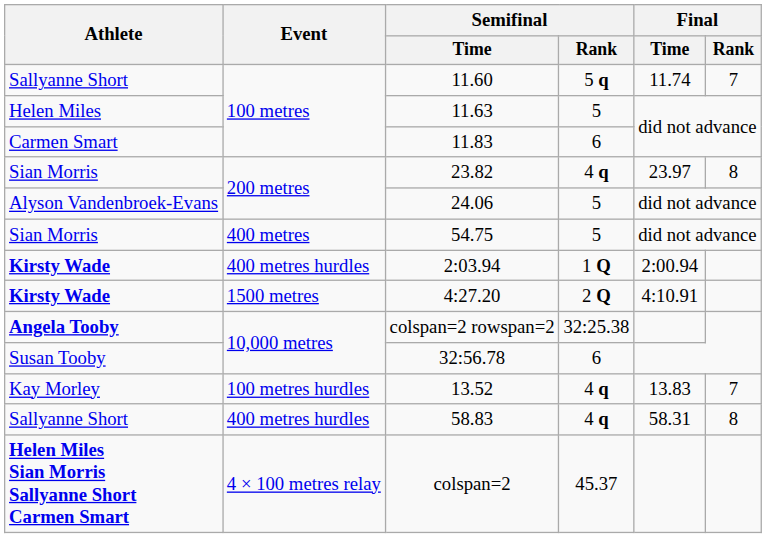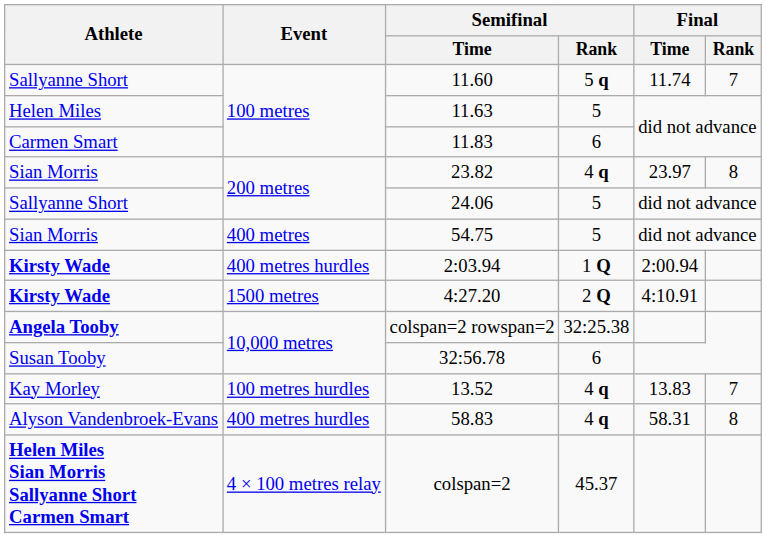(114, 203) Alyson Vandenbroek-Evans -> (69, 203) Sallyanne Short
(69, 420) Sallyanne Short -> (114, 420) Alyson Vandenbroek-Evans
